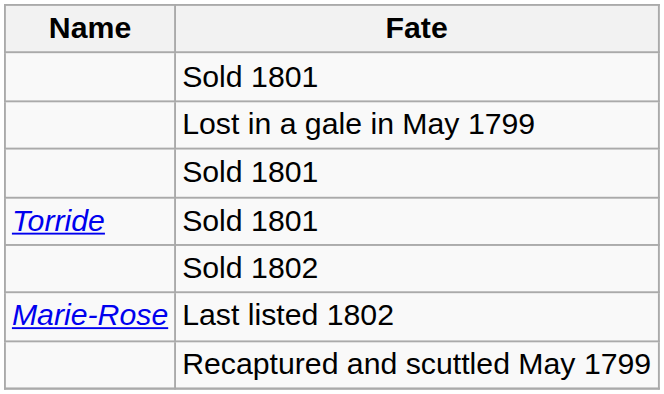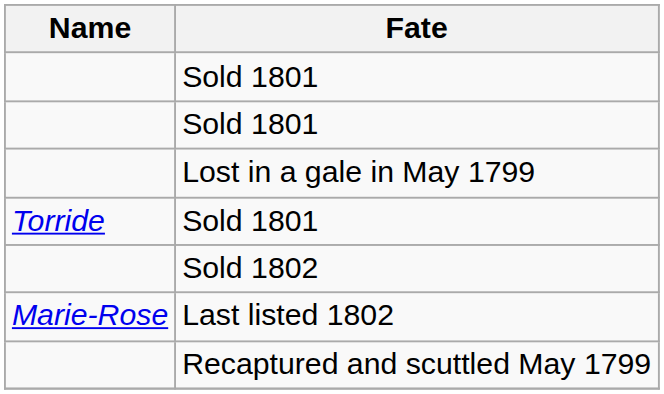(359, 124) Lost in a gale in May 1799 -> (250, 124) Sold 1801
(250, 172) Sold 1801 -> (359, 172) Lost in a gale in May 1799
